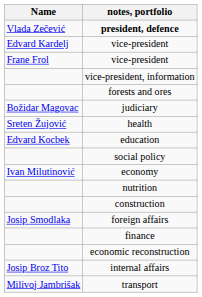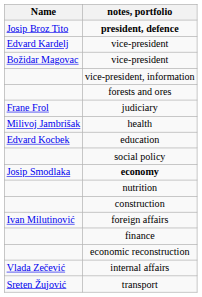(36, 28) Vlada Zečević -> (37, 28) Josip Broz Tito
(28, 60) Frane Frol -> (43, 60) Božidar Magovac
(43, 108) Božidar Magovac -> (28, 108) Frane Frol
(36, 124) Sreten Žujović -> (43, 124) Milivoj Jambrišak
(41, 172) Ivan Milutinović -> (38, 172) Josip Smodlaka
(140, 172) normal -> (140, 172) bold
(38, 220) Josip Smodlaka -> (41, 220) Ivan Milutinović
(37, 268) Josip Broz Tito -> (36, 268) Vlada Zečević
(43, 284) Milivoj Jambrišak -> (36, 284) Sreten Žujović
